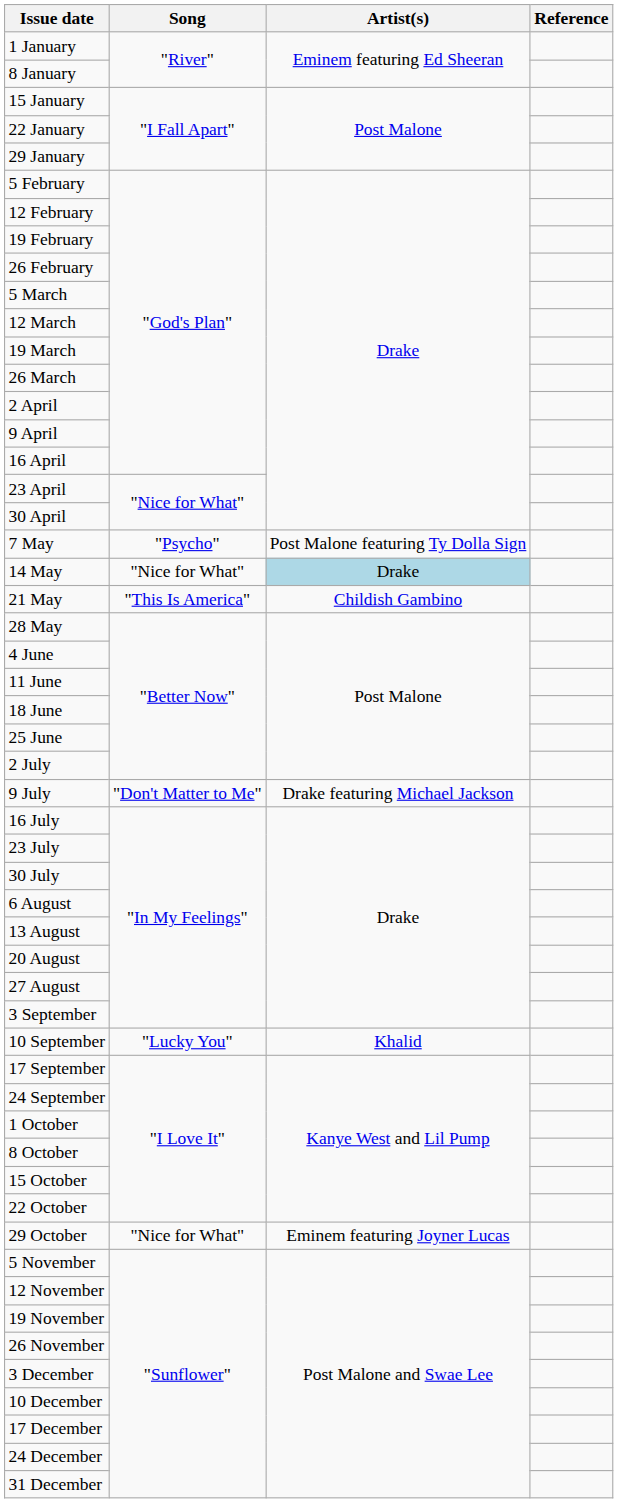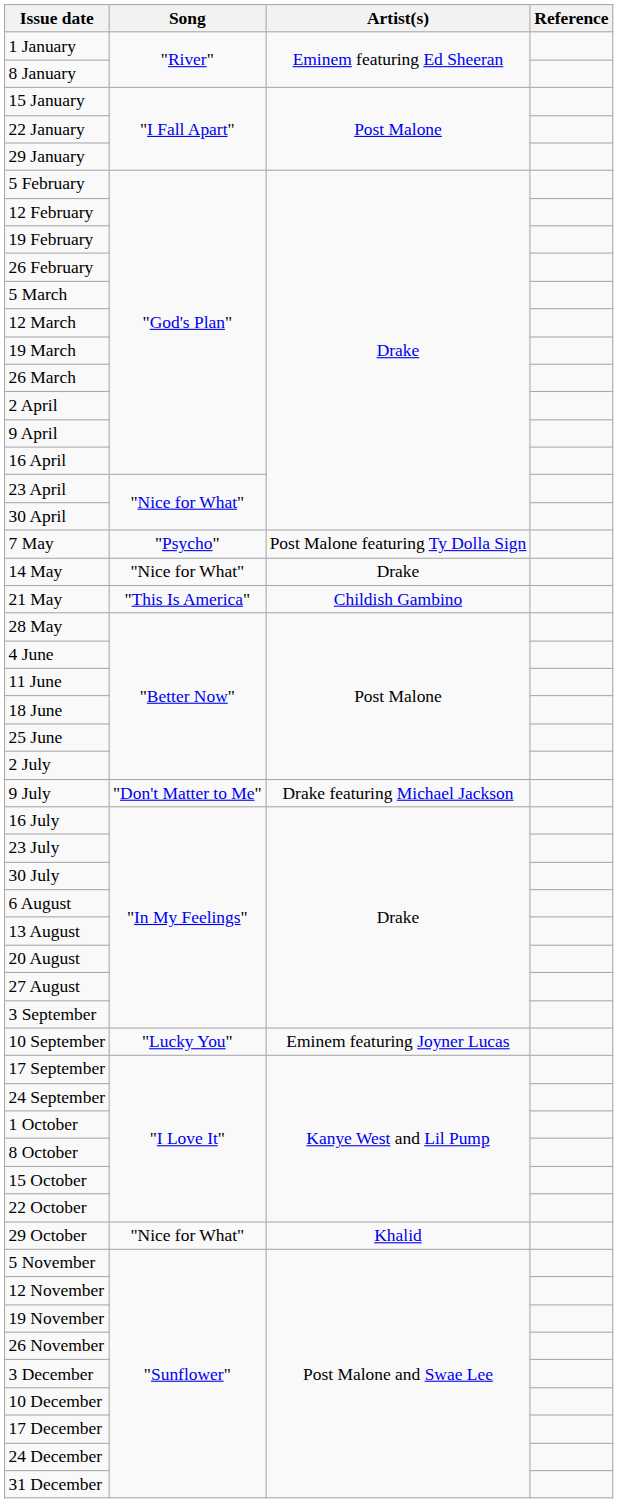(398, 571) lightblue background -> (398, 571) no background
(398, 1041) Khalid -> (398, 1041) Eminem featuring Joyner Lucas
(398, 1235) Eminem featuring Joyner Lucas -> (398, 1235) Khalid
